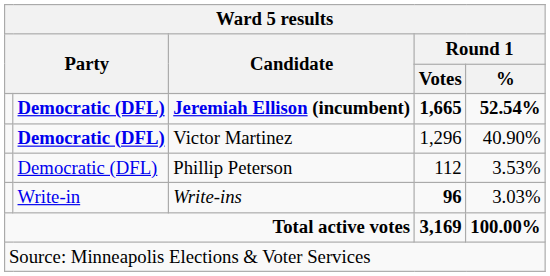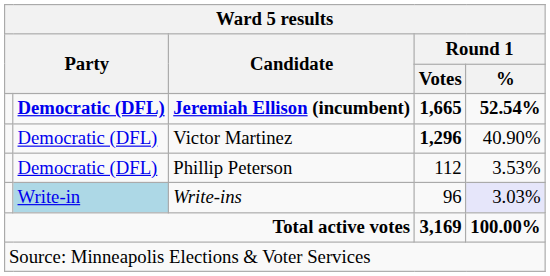(91, 138) bold -> (87, 138) normal
(441, 138) normal -> (441, 138) bold
(49, 197) no background -> (49, 197) lightblue background
(452, 197) bold -> (452, 197) normal
(516, 197) no background -> (516, 197) lavender background
